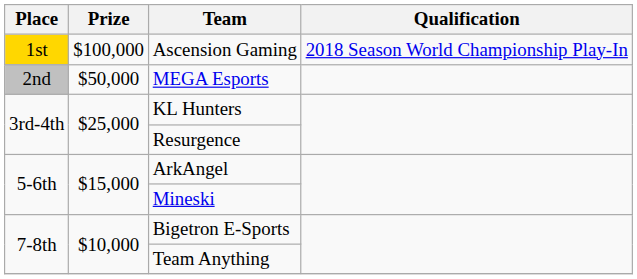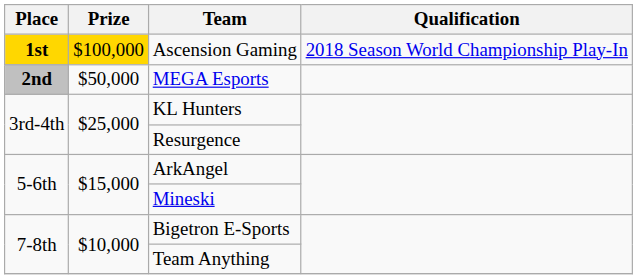(37, 49) normal -> (37, 49) bold
(109, 49) no background -> (109, 49) gold background
(37, 79) normal -> (37, 79) bold
